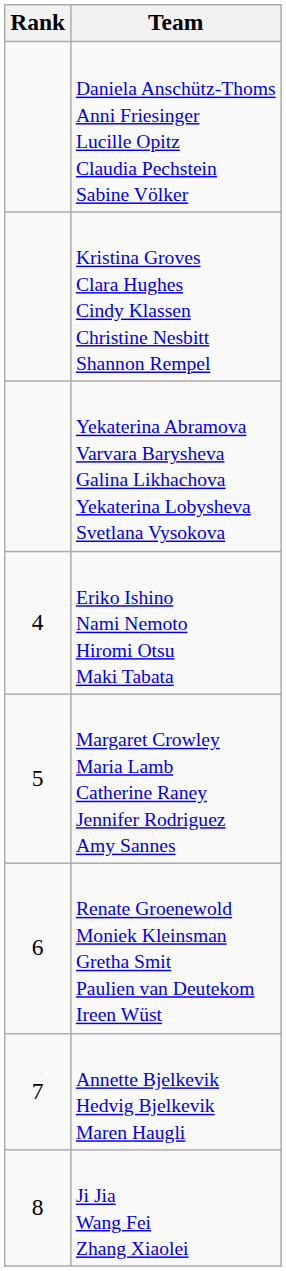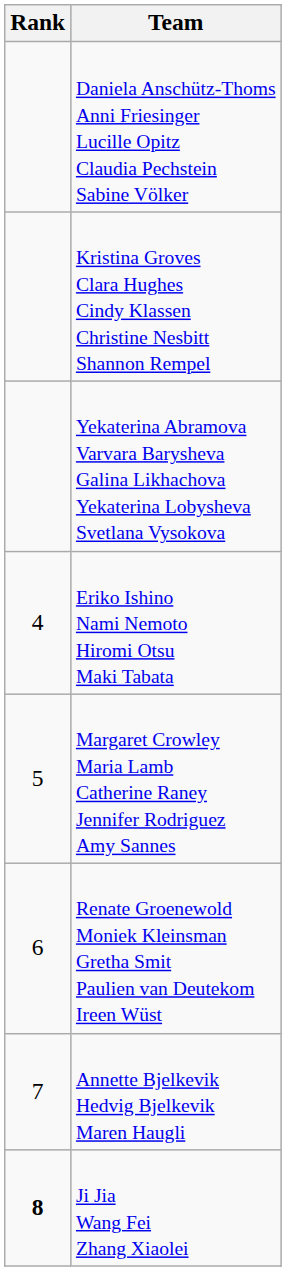(38, 1207) normal -> (38, 1207) bold
